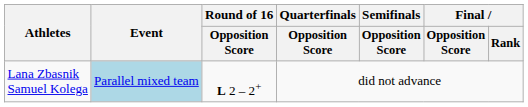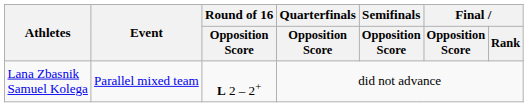(146, 81) lightblue background -> (146, 81) no background
